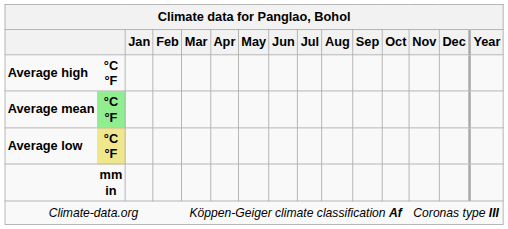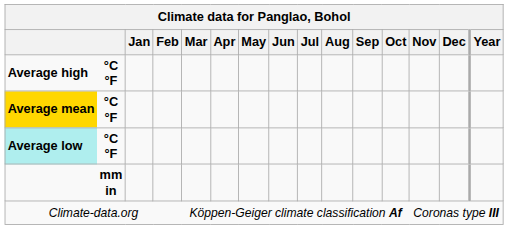(51, 109) no background -> (51, 109) gold background
(111, 109) lightgreen background -> (111, 109) no background
(45, 145) no background -> (45, 145) paleturquoise background
(111, 145) khaki background -> (111, 145) no background
